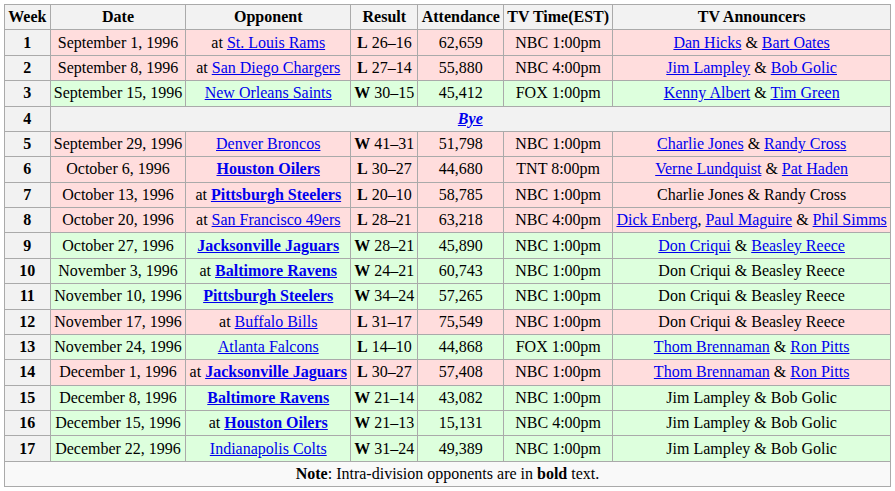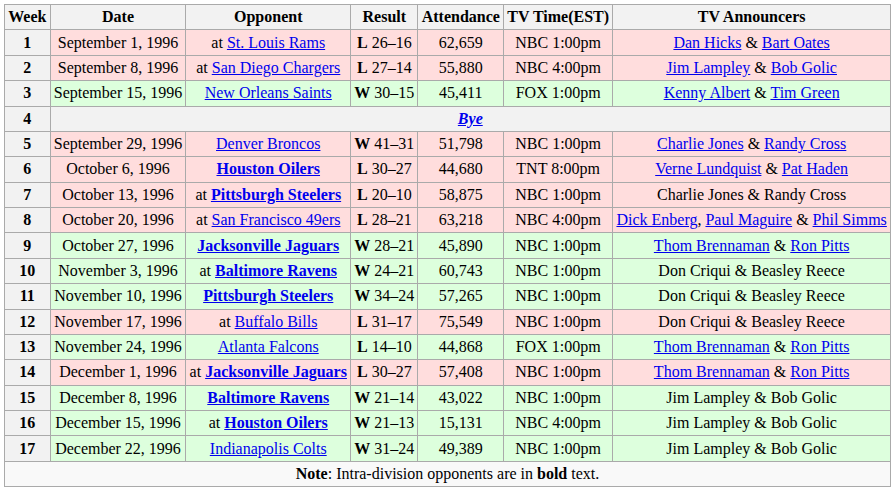(461, 93) 45,412 -> (461, 93) 45,411
(461, 194) 58,785 -> (461, 194) 58,875
(752, 245) Don Criqui & Beasley Reece -> (752, 245) Thom Brennaman & Ron Pitts
(461, 397) 43,082 -> (461, 397) 43,022
